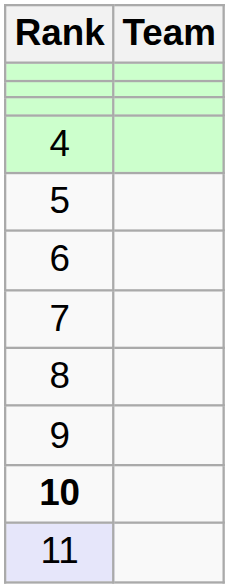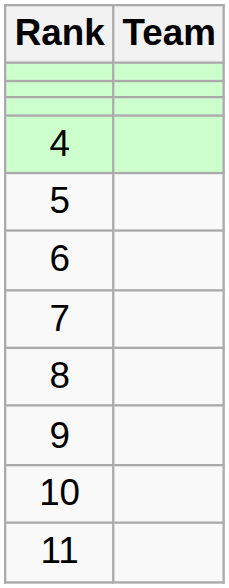(60, 493) bold -> (60, 493) normal
(60, 551) lavender background -> (60, 551) no background
